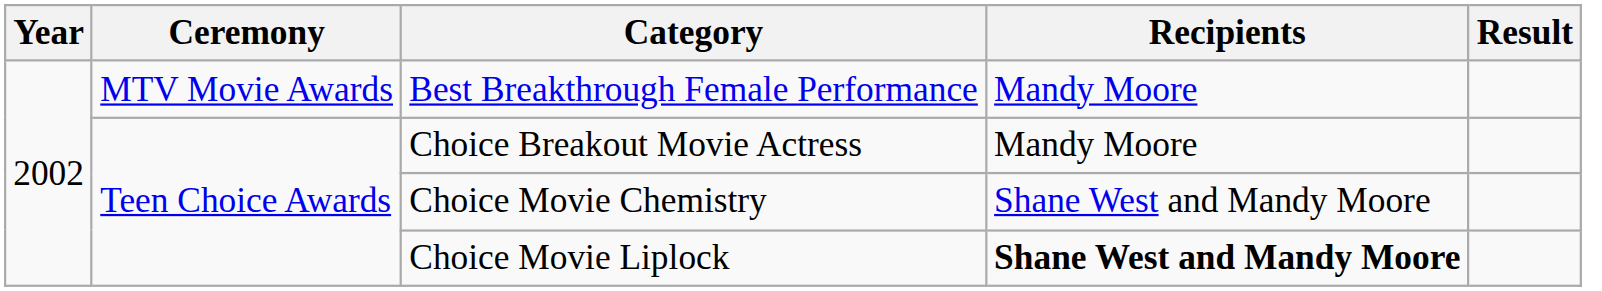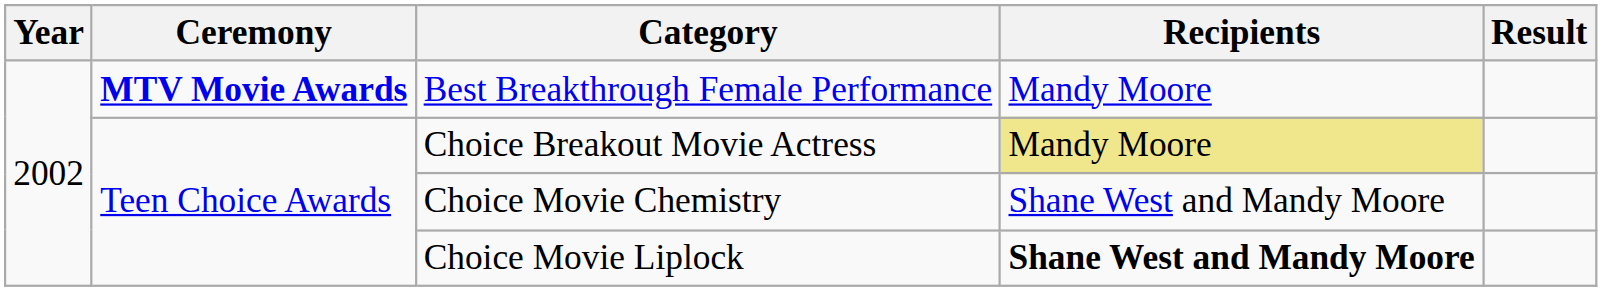(247, 88) normal -> (254, 88) bold
(1096, 144) no background -> (1110, 144) khaki background
